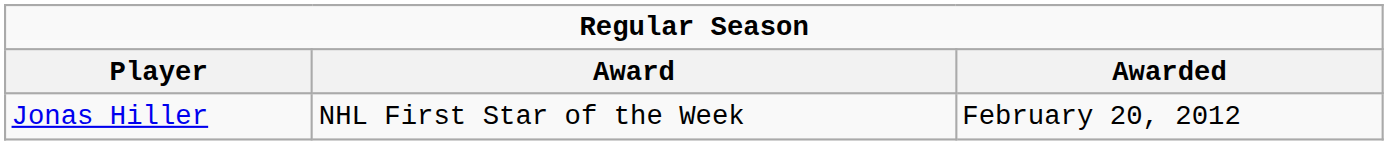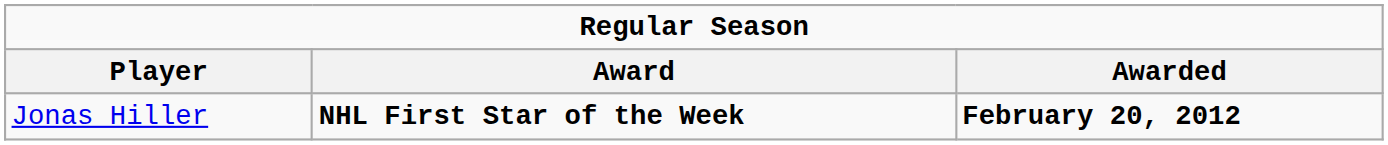(532, 116) normal -> (532, 116) bold
(1102, 116) normal -> (1102, 116) bold
